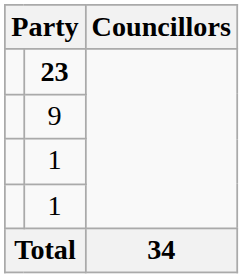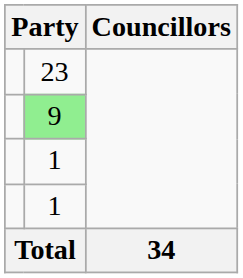(55, 71) bold -> (55, 71) normal
(55, 116) no background -> (55, 116) lightgreen background
